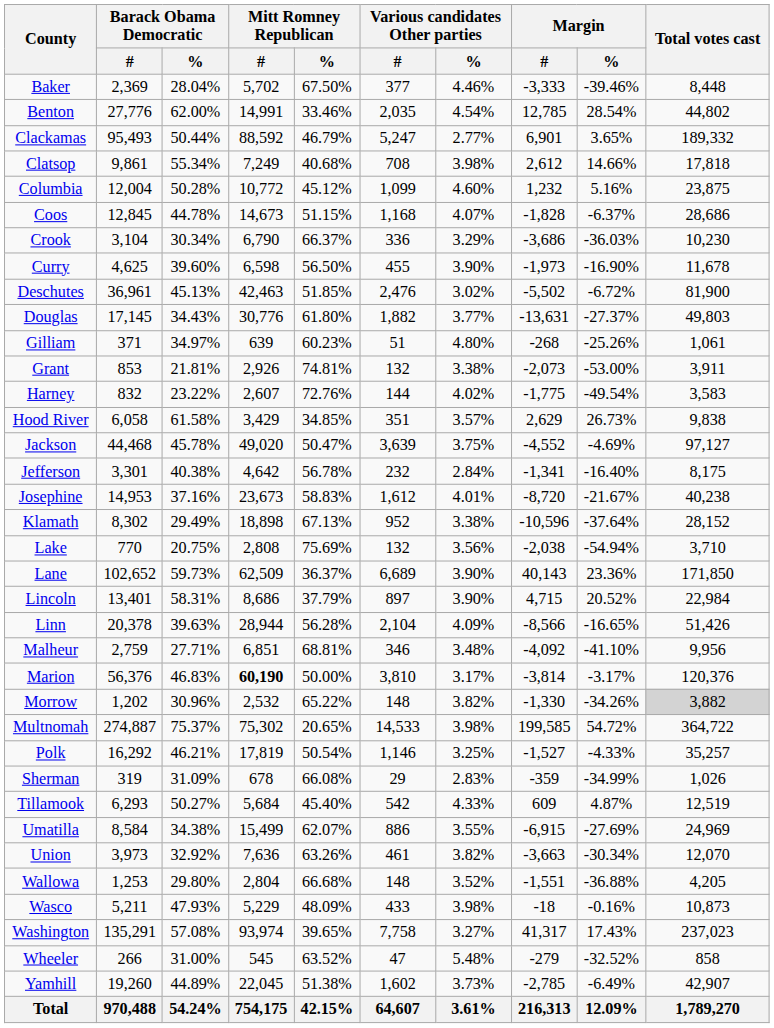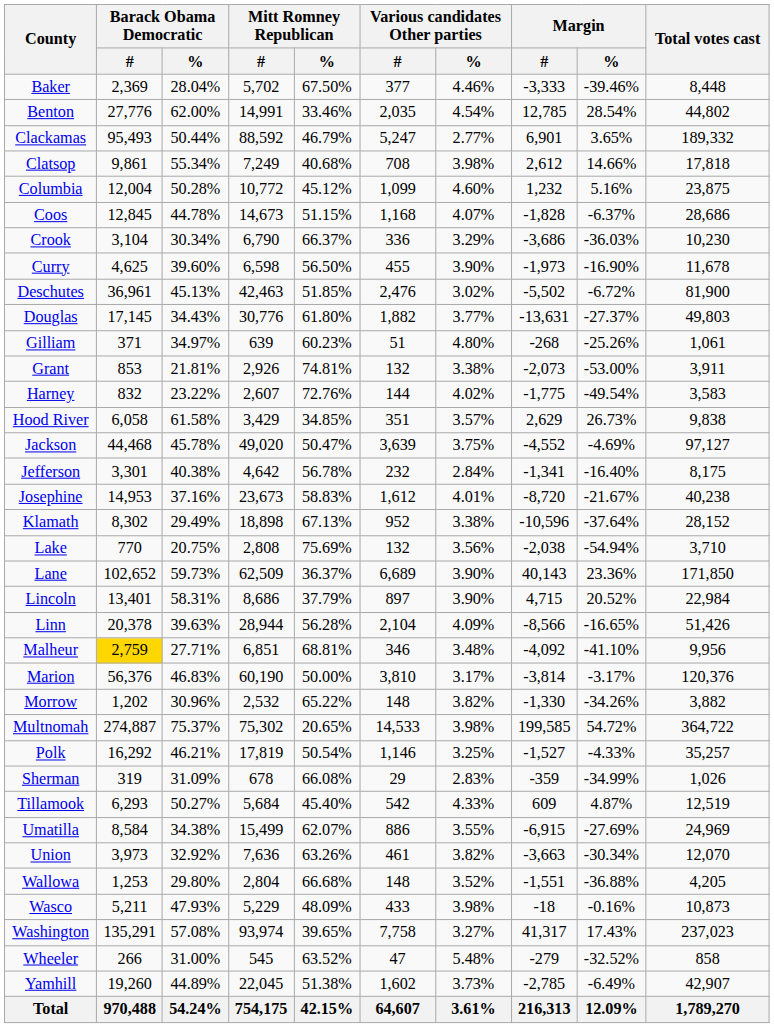(130, 650) no background -> (130, 650) gold background
(261, 676) bold -> (261, 676) normal
(708, 701) lightgrey background -> (708, 701) no background
